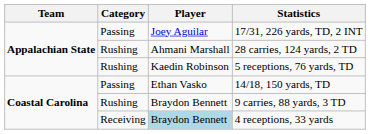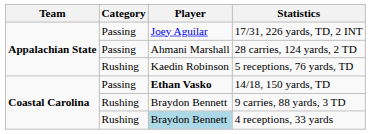(119, 49) Rushing -> (119, 49) Passing
(179, 84) normal -> (181, 84) bold
(123, 120) Receiving -> (120, 120) Rushing
